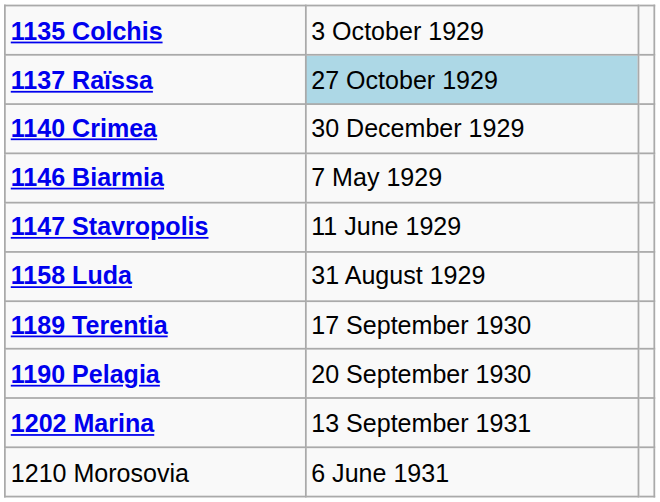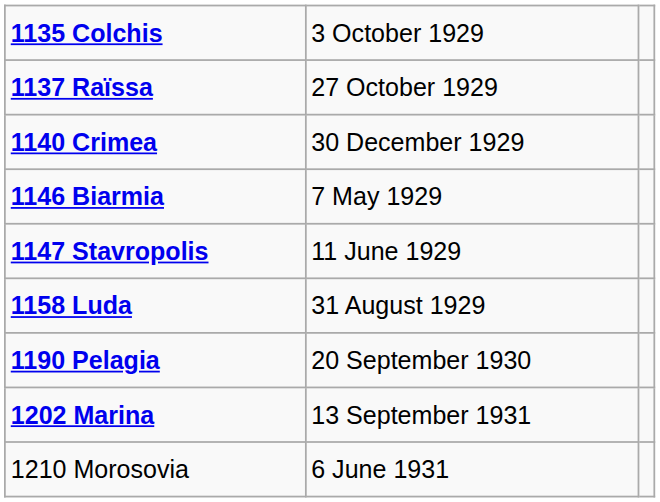(405, 80) lightblue background -> (405, 88) no background
- row: (89, 325)
